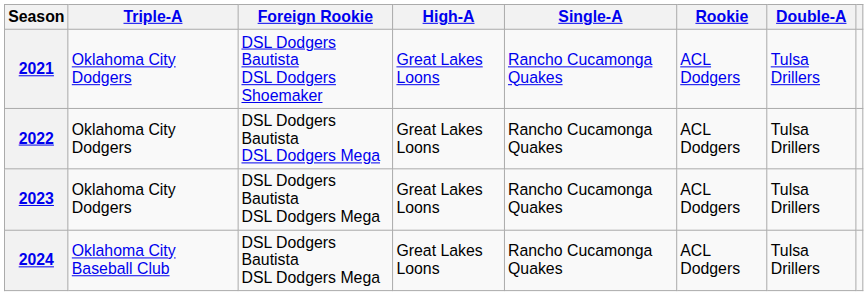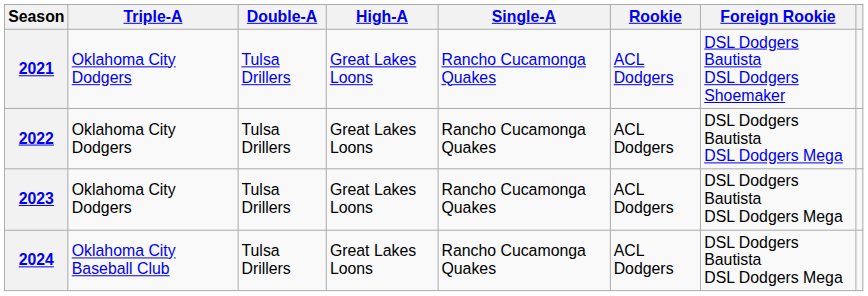columns swapped: (811, 17) <-> (315, 17)
